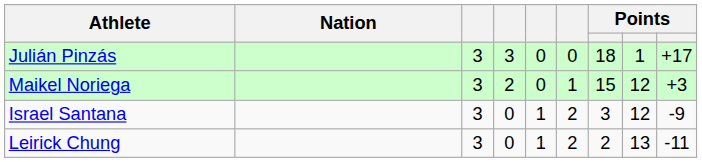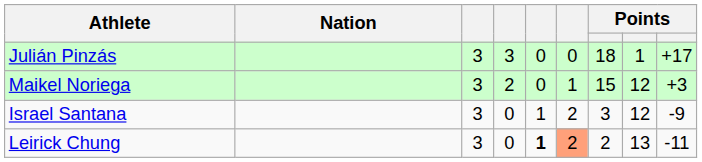(541, 143) normal -> (541, 143) bold
(572, 143) no background -> (572, 143) lightsalmon background
